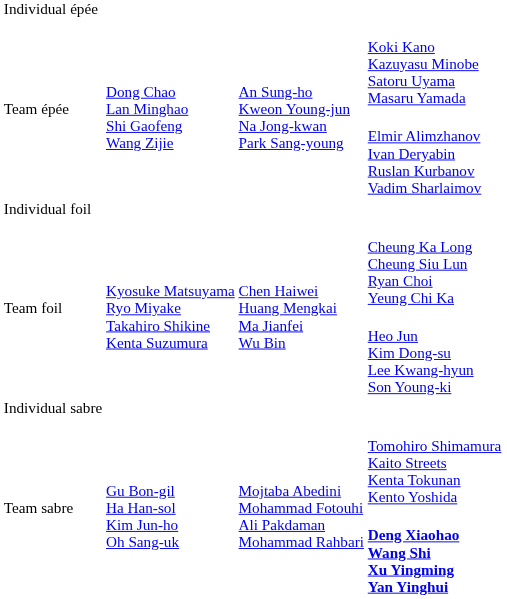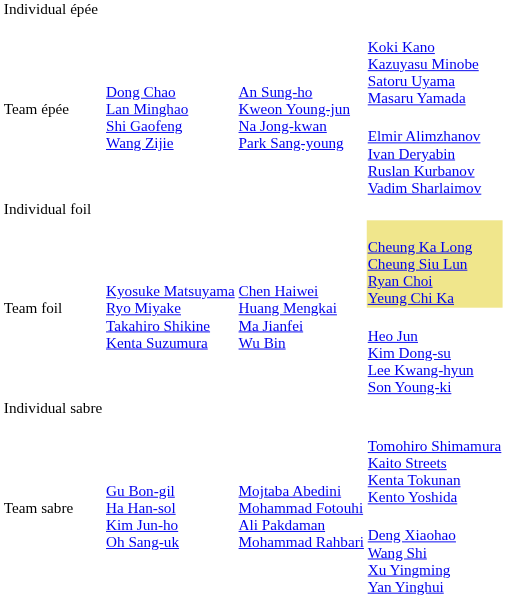(420, 272) no background -> (420, 272) khaki background
(414, 561) bold -> (412, 561) normal
